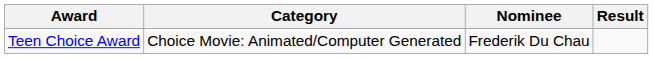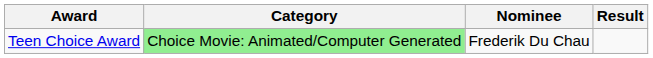(304, 41) no background -> (304, 41) lightgreen background
